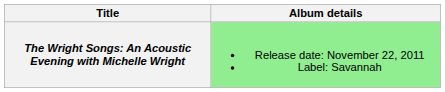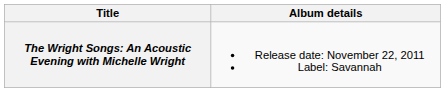(326, 61) lightgreen background -> (326, 61) no background
